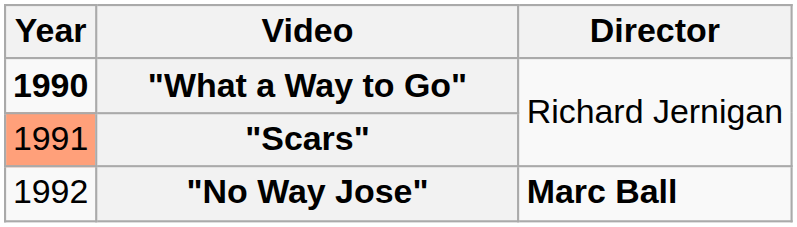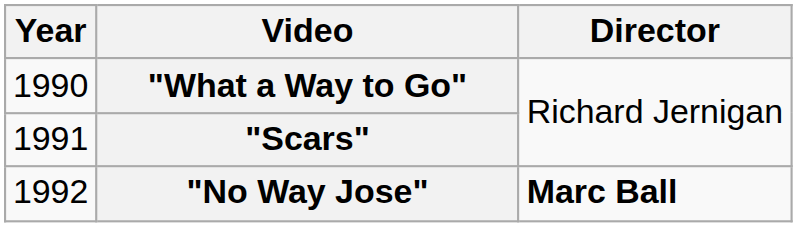(51, 85) bold -> (51, 85) normal
(51, 138) lightsalmon background -> (51, 138) no background
